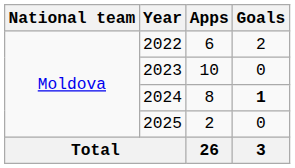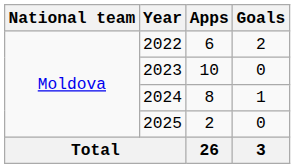(261, 97) bold -> (261, 97) normal
